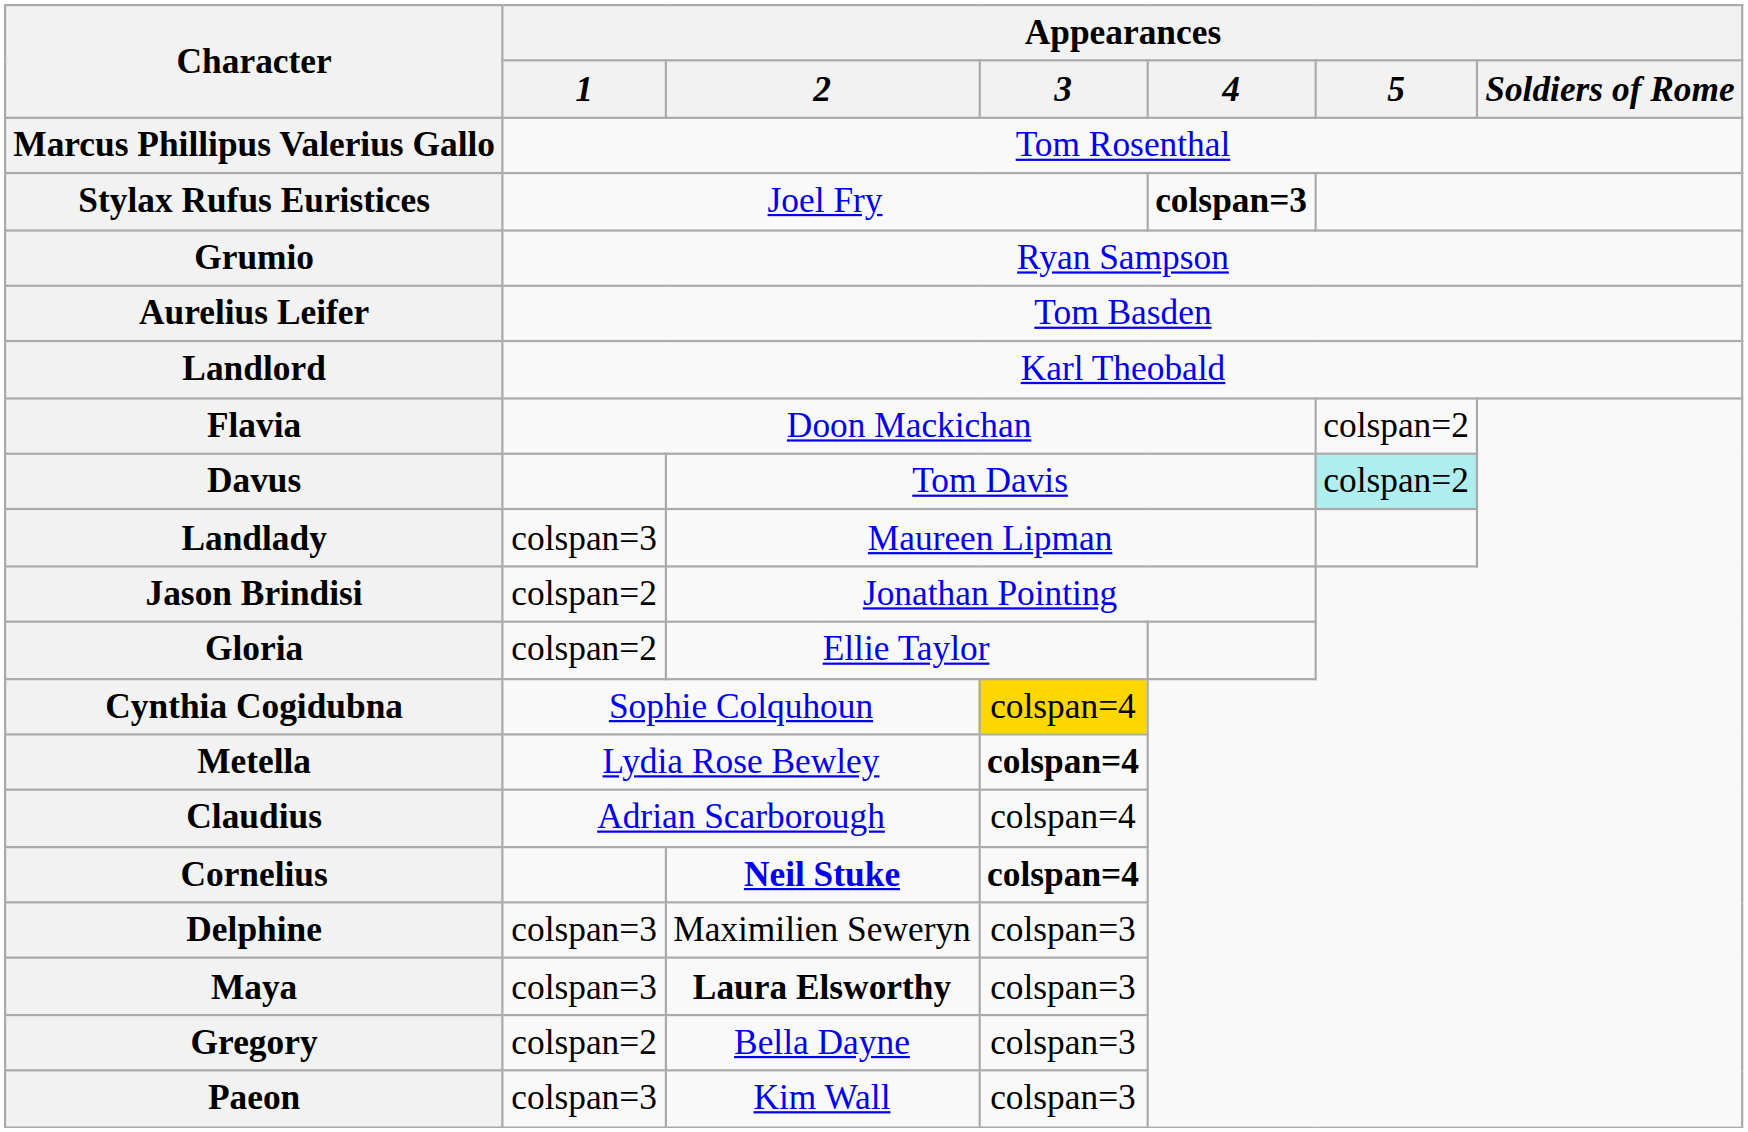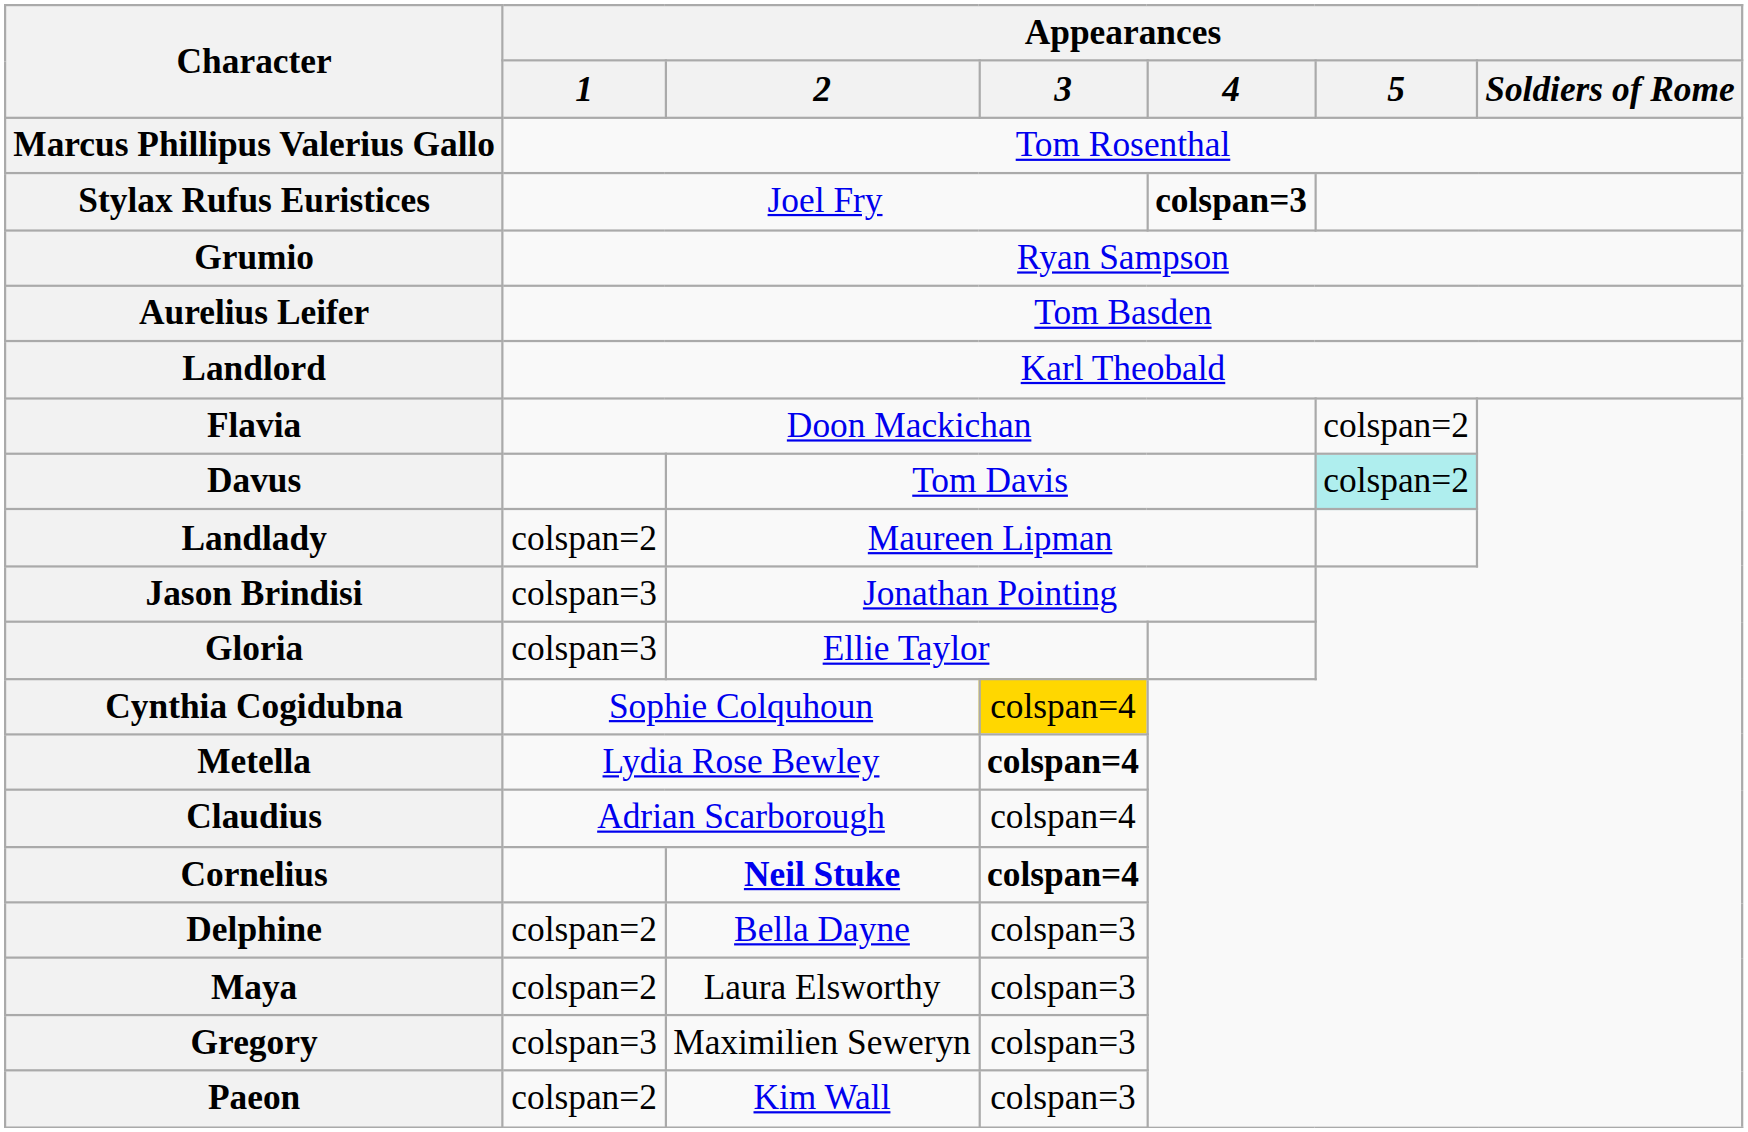(584, 537) colspan=3 -> (584, 537) colspan=2
(584, 593) colspan=2 -> (584, 593) colspan=3
(584, 649) colspan=2 -> (584, 649) colspan=3
(584, 929) colspan=3 -> (584, 929) colspan=2
(822, 929) Maximilien Seweryn -> (822, 929) Bella Dayne
(584, 985) colspan=3 -> (584, 985) colspan=2
(822, 985) bold -> (822, 985) normal
(584, 1041) colspan=2 -> (584, 1041) colspan=3
(822, 1041) Bella Dayne -> (822, 1041) Maximilien Seweryn
(584, 1098) colspan=3 -> (584, 1098) colspan=2
